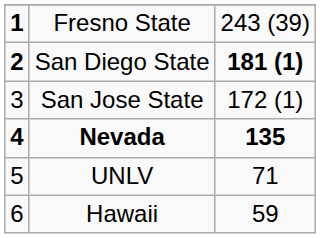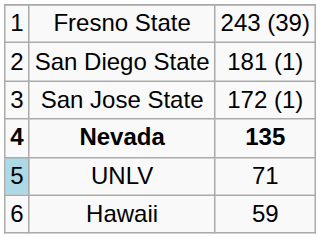(17, 23) bold -> (17, 23) normal
(17, 61) bold -> (17, 61) normal
(265, 61) bold -> (265, 61) normal
(17, 175) no background -> (17, 175) lightblue background
